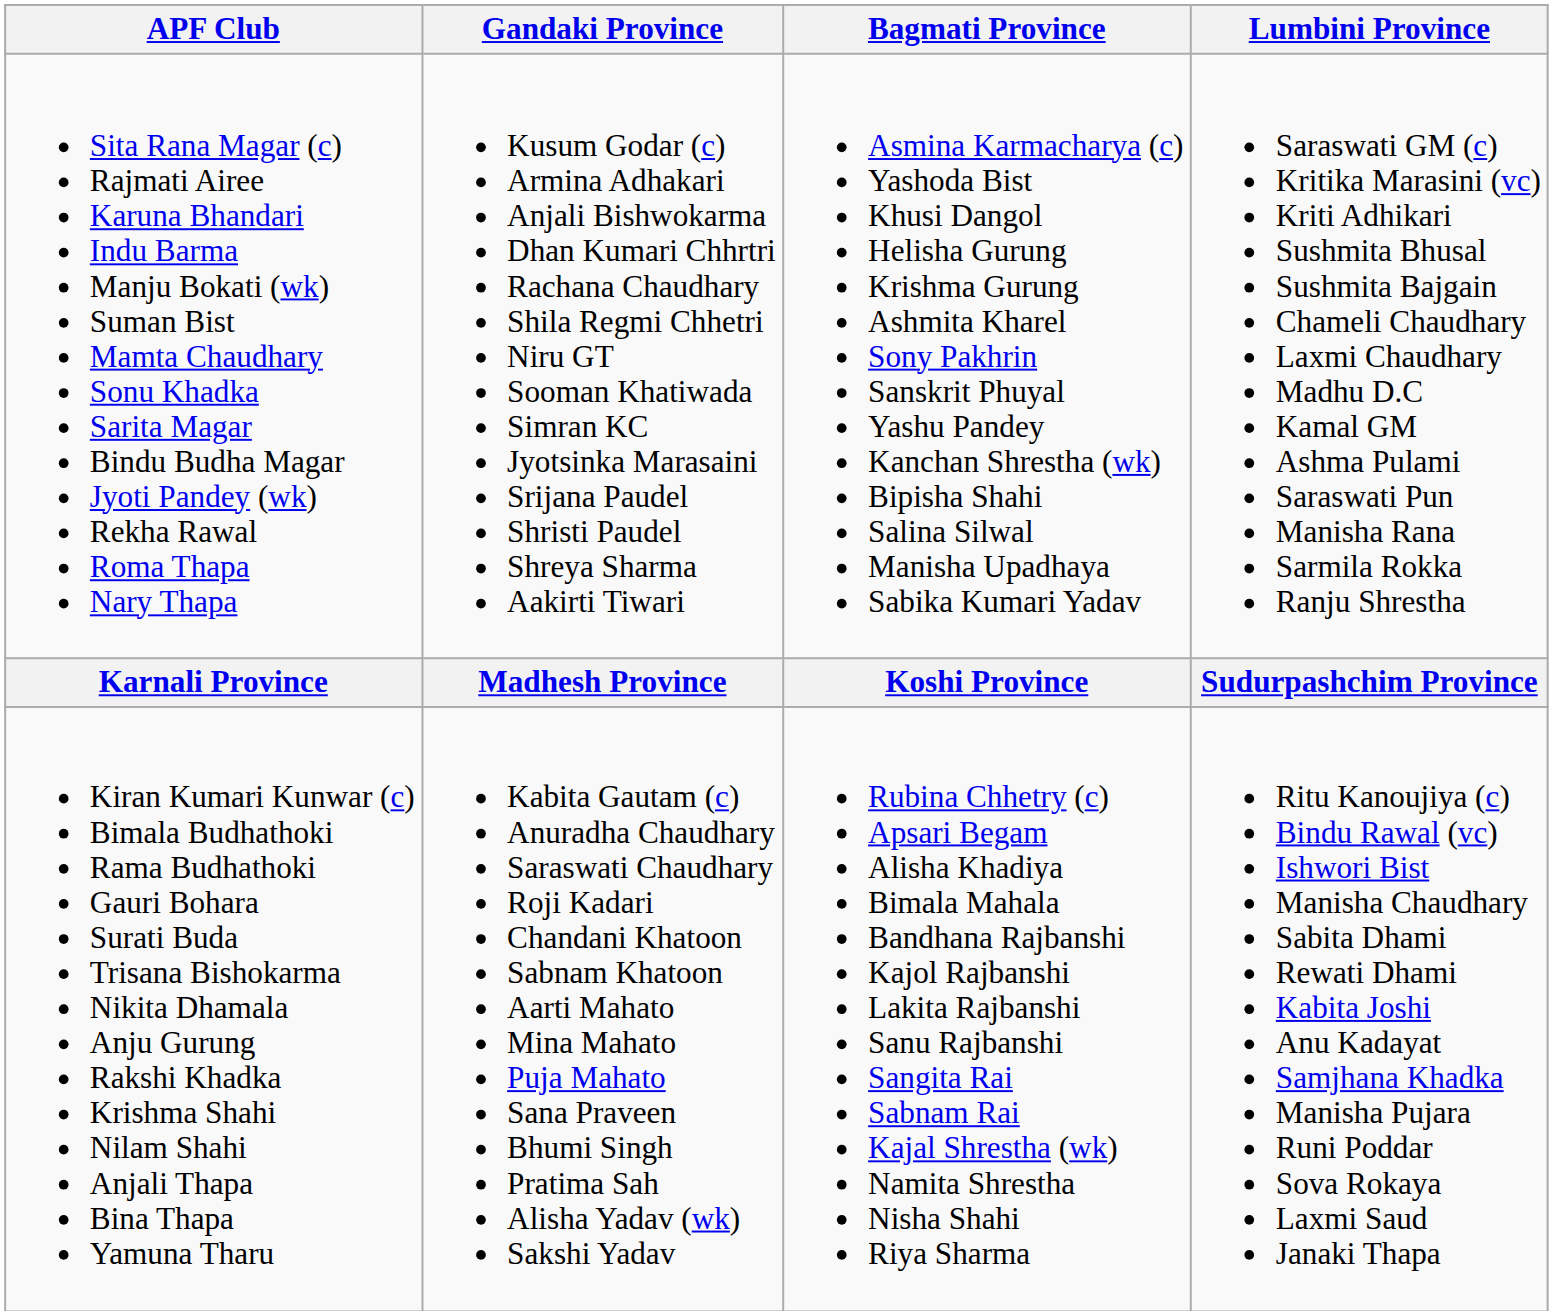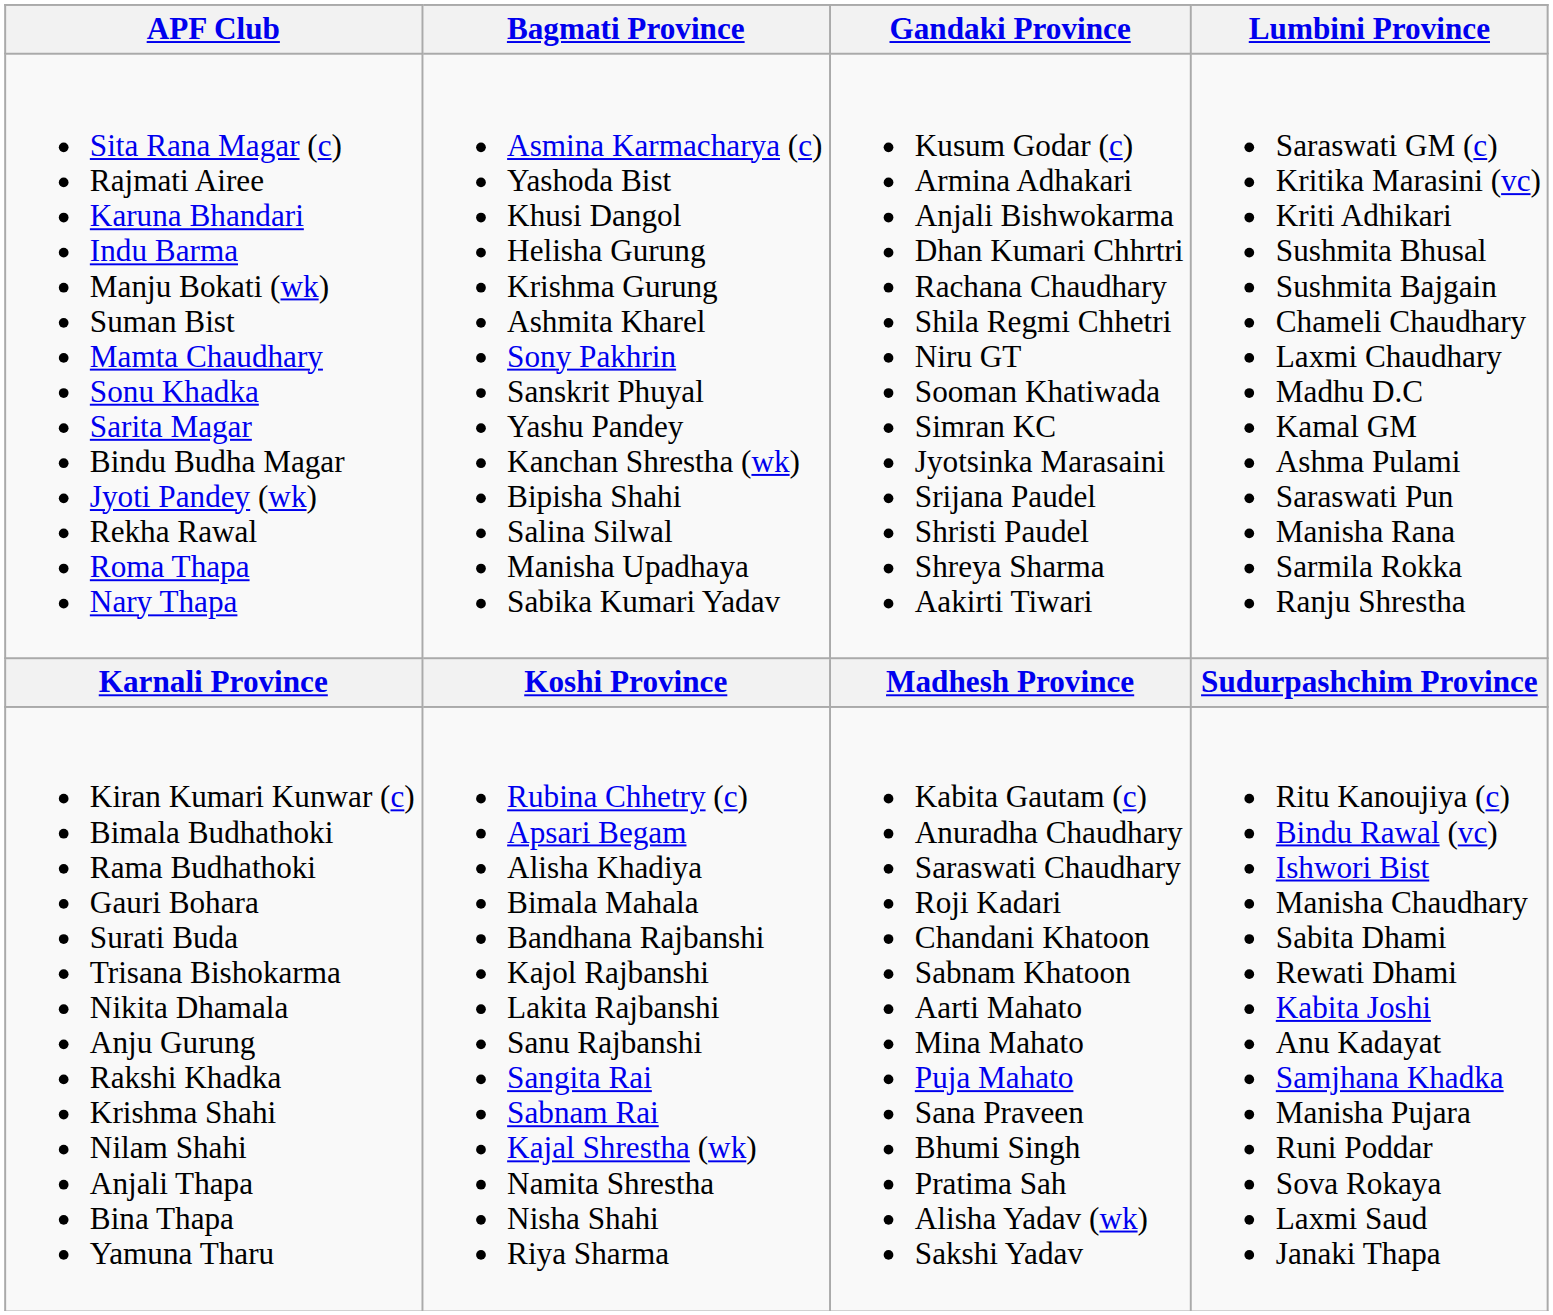columns swapped: (987, 29) <-> (602, 29)
